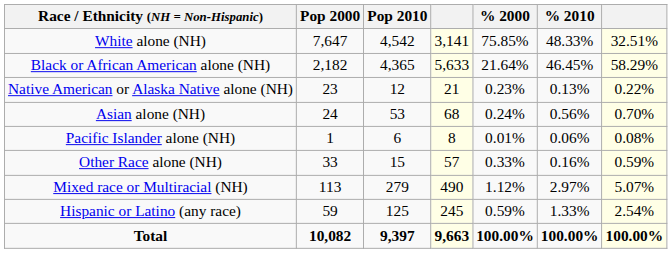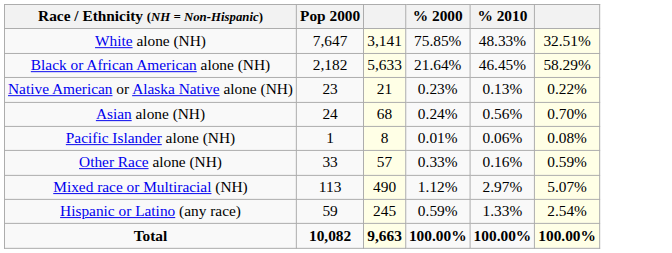- column: (397, 16)
